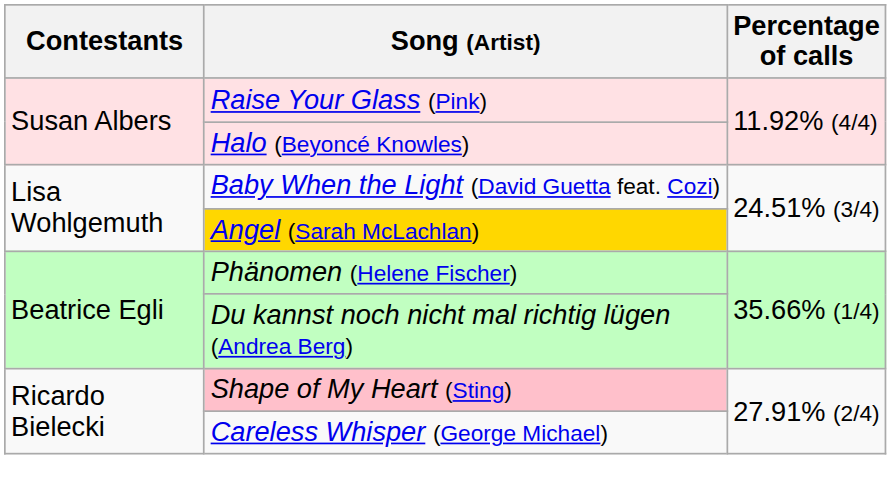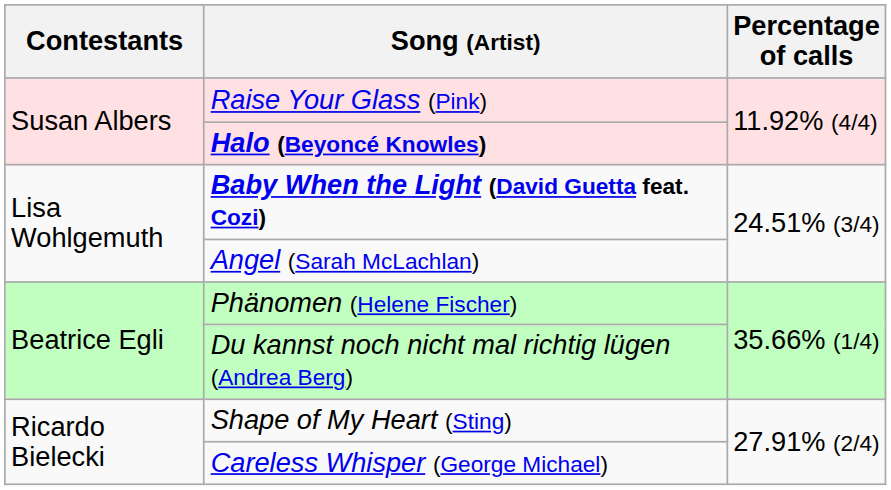(340, 142) normal -> (348, 142) bold
(465, 186) normal -> (450, 201) bold
(345, 229) gold background -> (345, 259) no background
(361, 389) pink background -> (361, 419) no background
